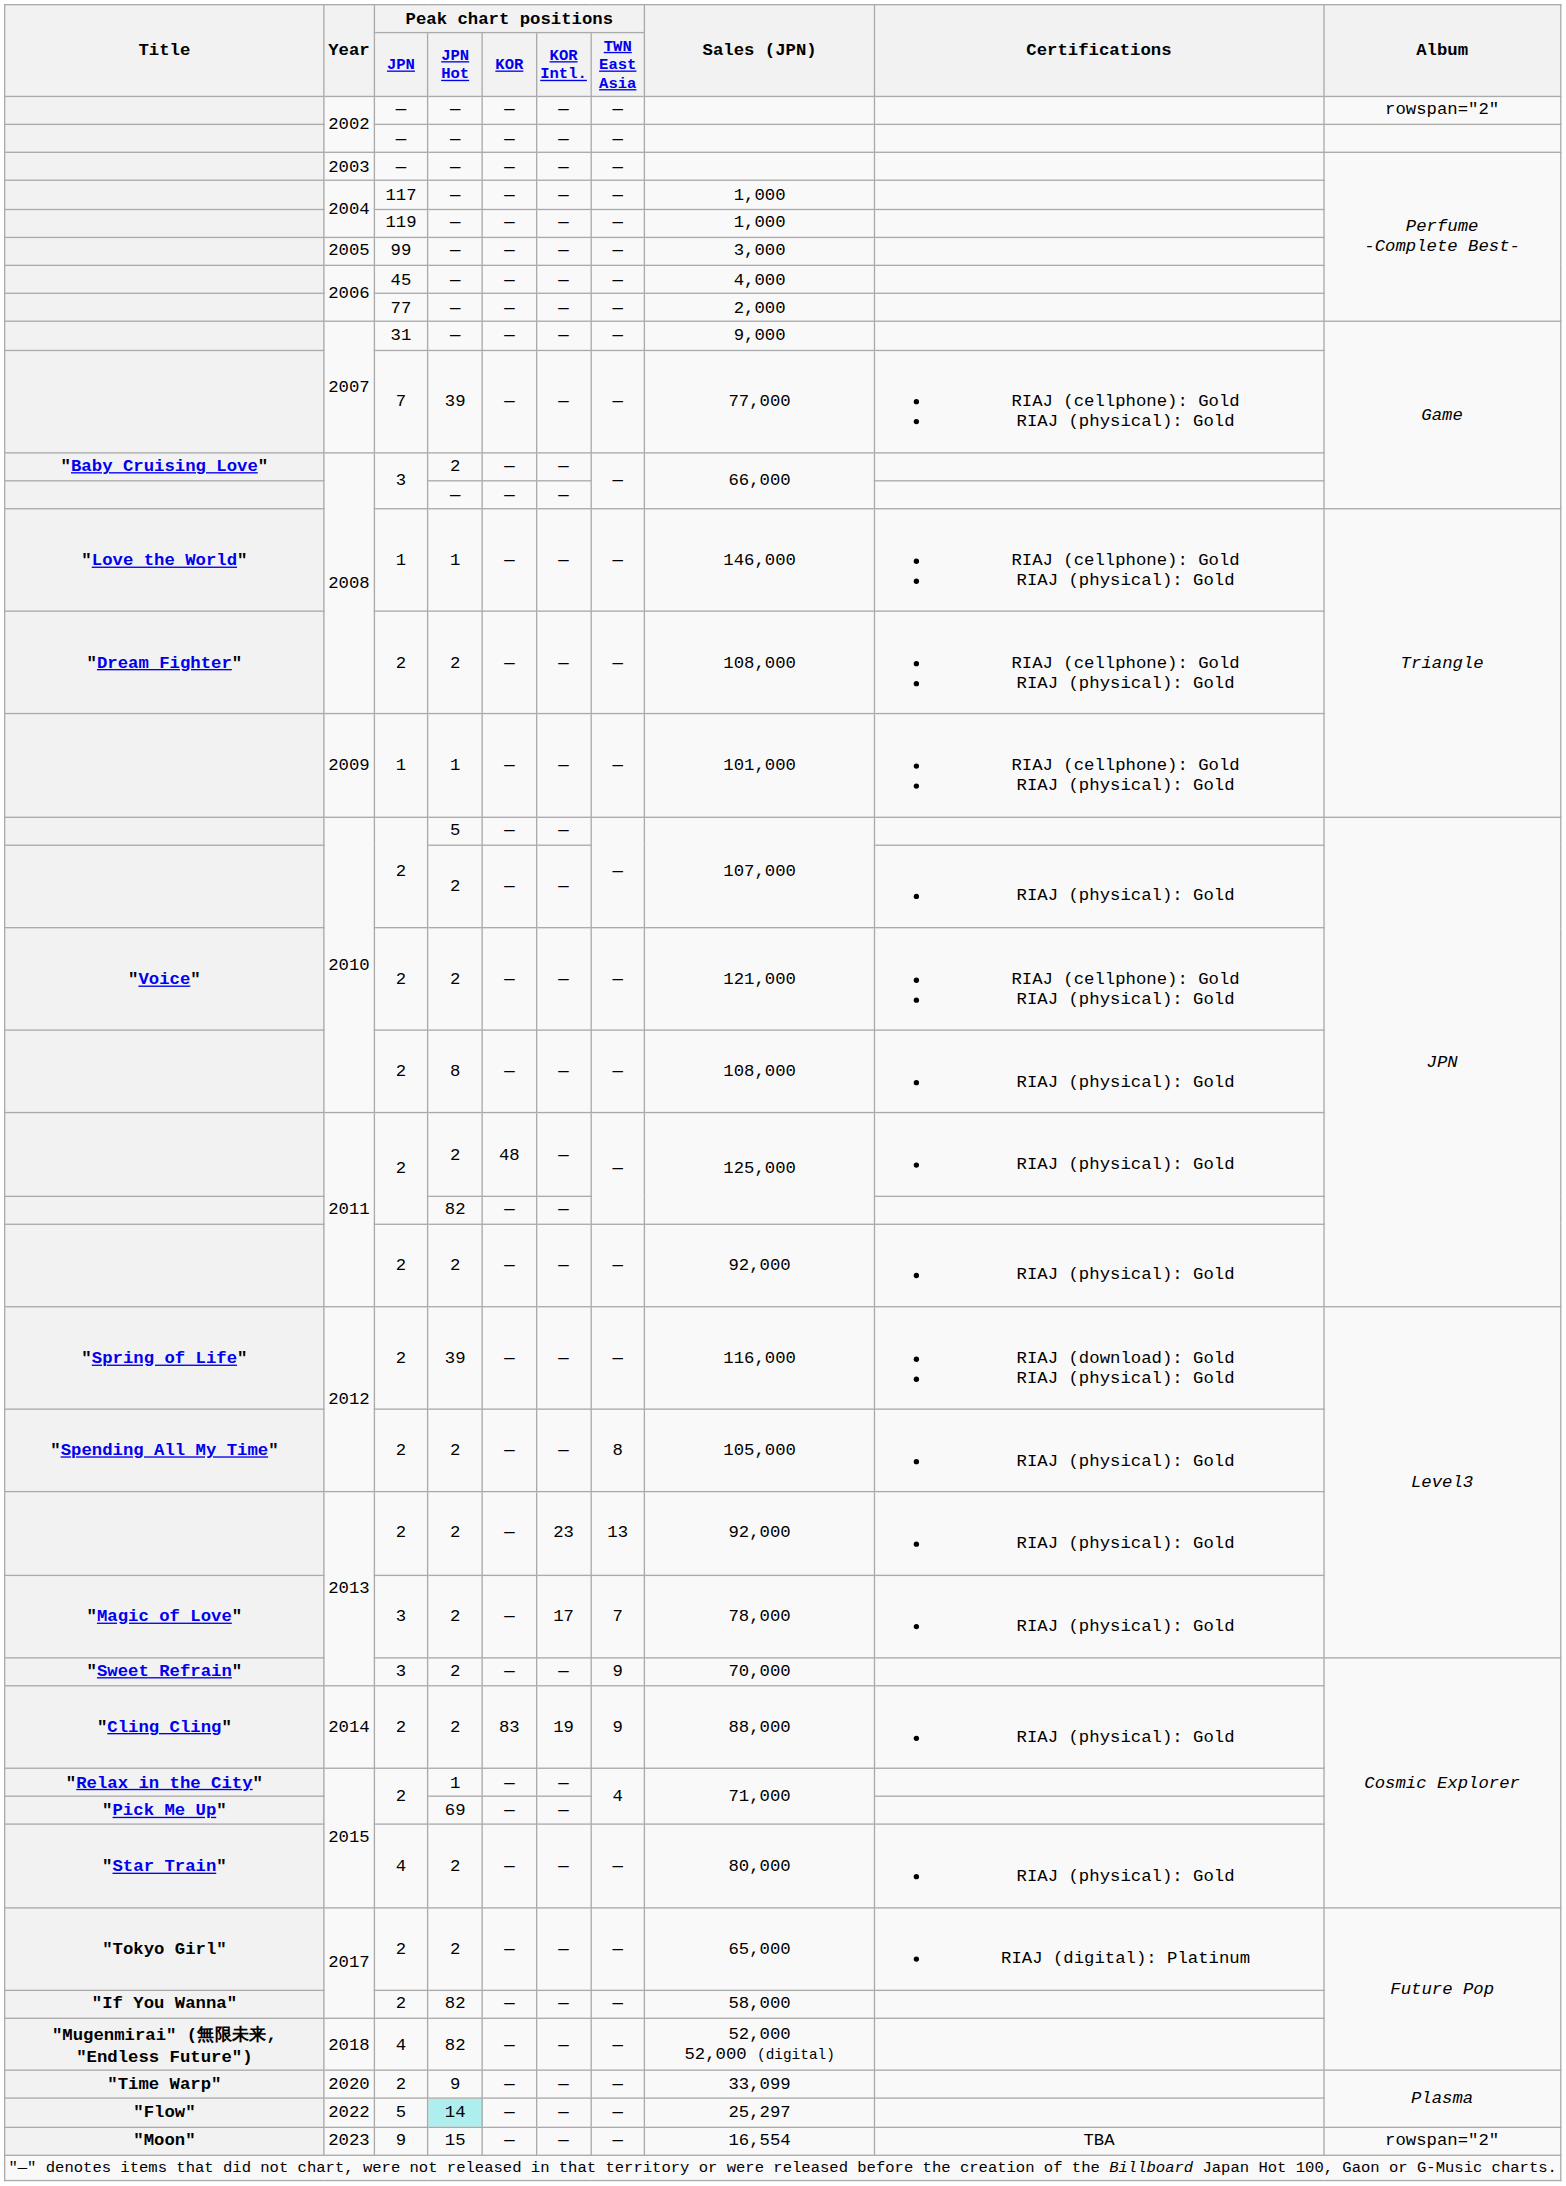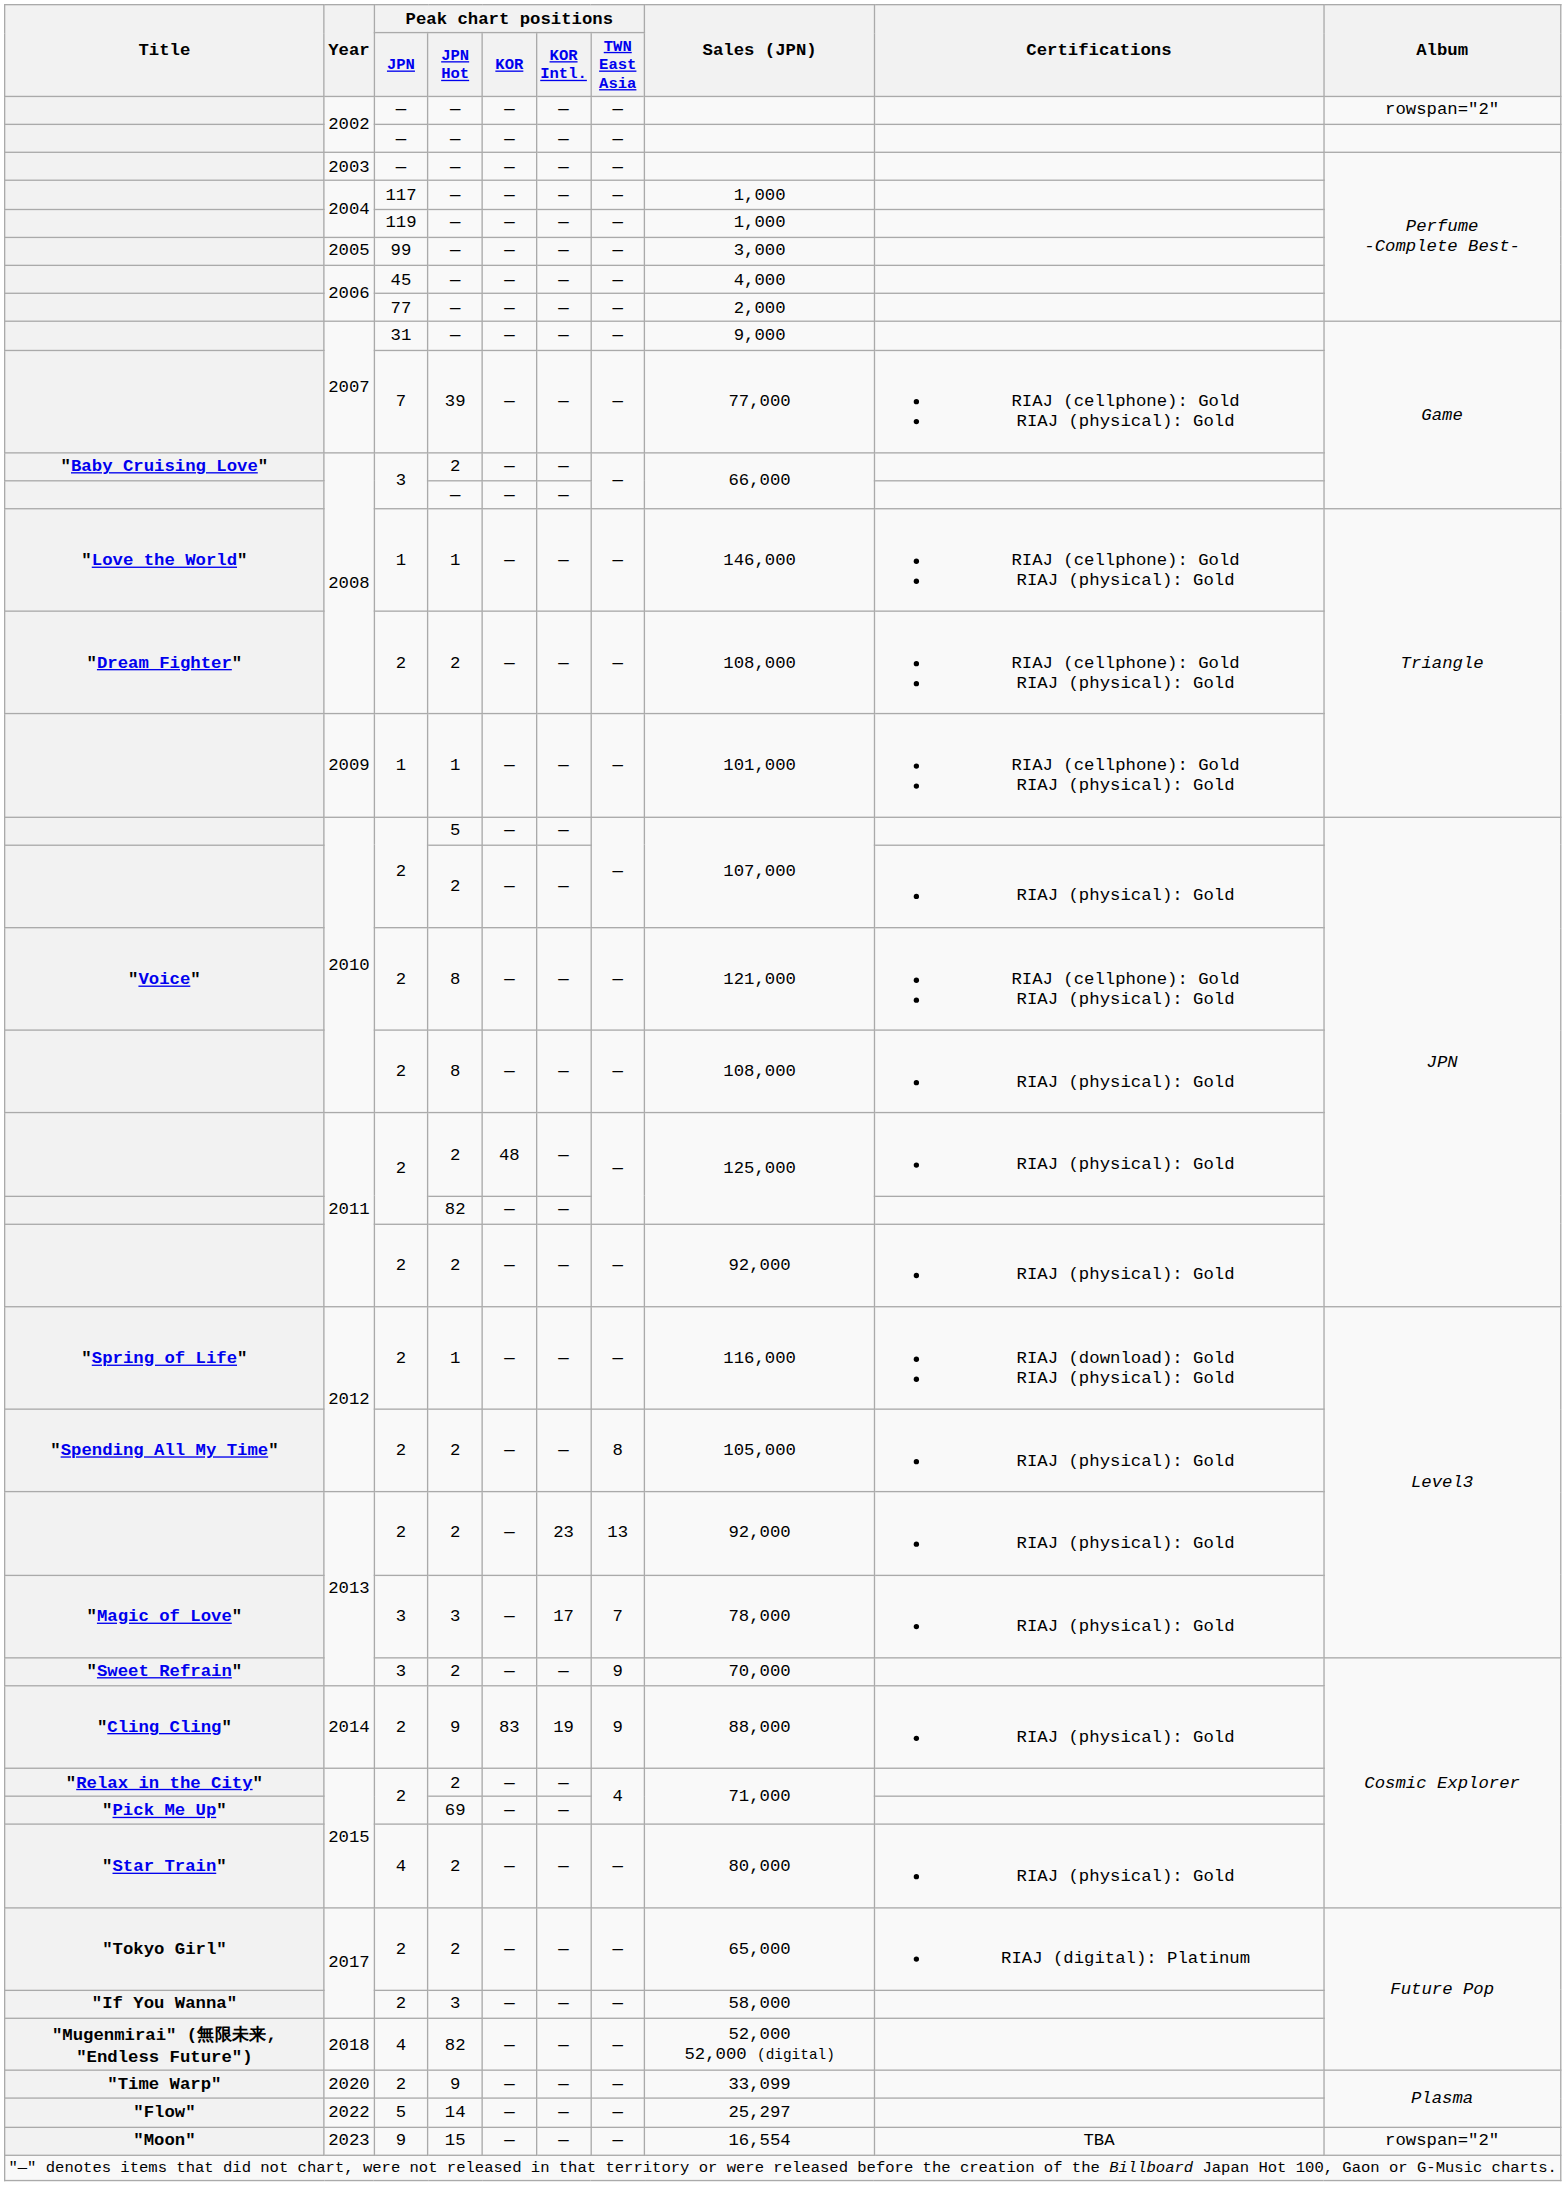(455, 979) 2 -> (455, 979) 8
(455, 1358) 39 -> (455, 1358) 1
(455, 1616) 2 -> (455, 1616) 3
(455, 1727) 2 -> (455, 1727) 9
(455, 1782) 1 -> (455, 1782) 2
(455, 2004) 82 -> (455, 2004) 3
(455, 2113) paleturquoise background -> (455, 2113) no background
